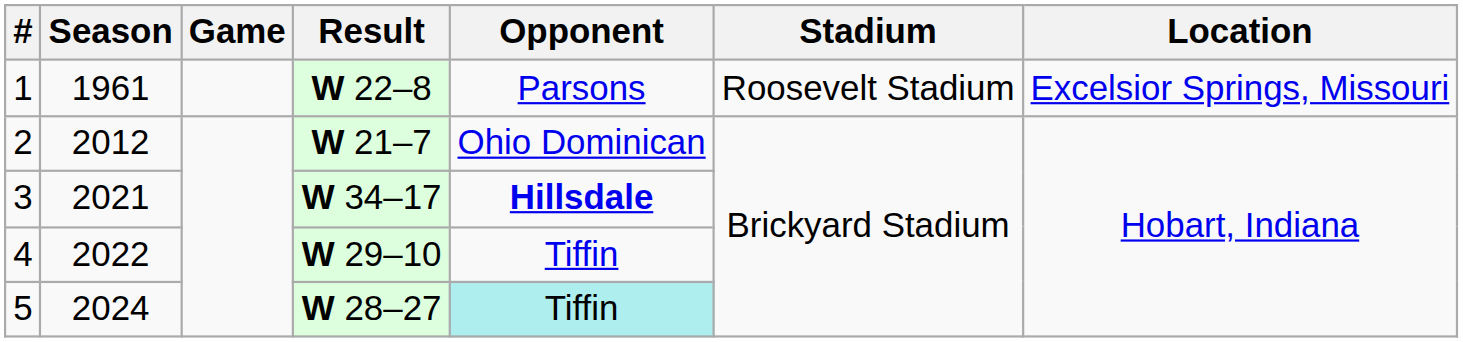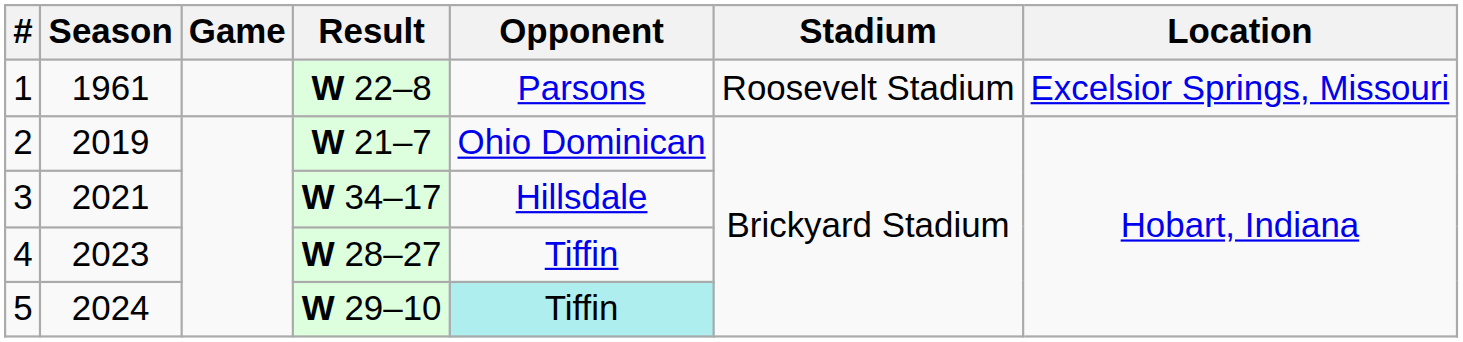(111, 142) 2012 -> (111, 142) 2019
(582, 198) bold -> (582, 198) normal
(111, 253) 2022 -> (111, 253) 2023
(372, 253) W 29–10 -> (372, 253) W 28–27
(372, 308) W 28–27 -> (372, 308) W 29–10
